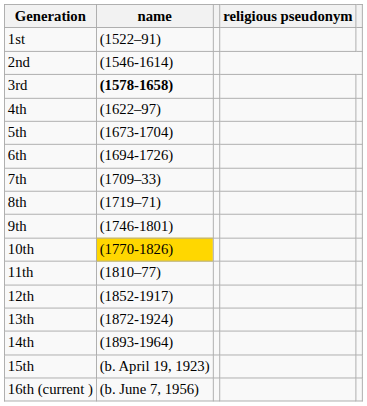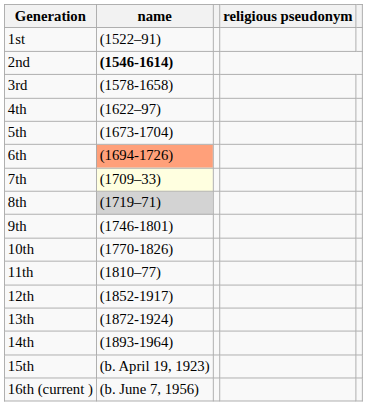(136, 62) normal -> (136, 62) bold
(136, 86) bold -> (136, 86) normal
(136, 156) no background -> (136, 156) lightsalmon background
(130, 179) no background -> (130, 179) lightyellow background
(130, 202) no background -> (130, 202) lightgrey background
(136, 249) gold background -> (136, 249) no background
